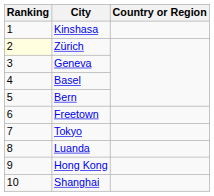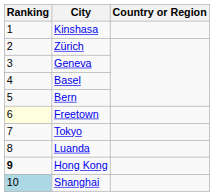(10, 47) lightyellow background -> (10, 47) no background
(10, 115) no background -> (10, 115) lightyellow background
(10, 166) normal -> (10, 166) bold
(13, 183) no background -> (13, 183) lightblue background
